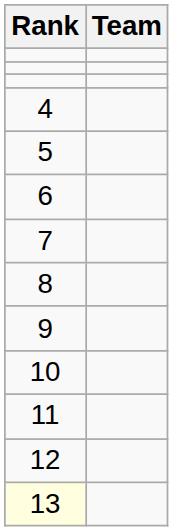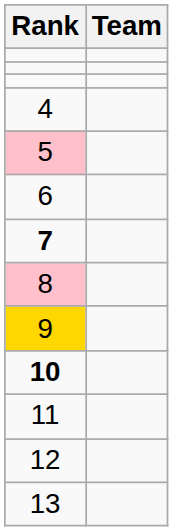(45, 152) no background -> (45, 152) pink background
(45, 240) normal -> (45, 240) bold
(45, 284) no background -> (45, 284) pink background
(45, 328) no background -> (45, 328) gold background
(45, 372) normal -> (45, 372) bold
(45, 503) lightyellow background -> (45, 503) no background
